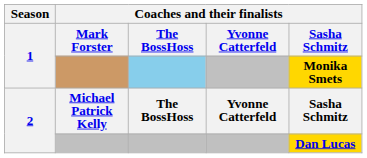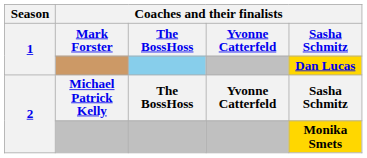(325, 72) Monika Smets -> (325, 65) Dan Lucas
(325, 143) Dan Lucas -> (325, 136) Monika Smets
